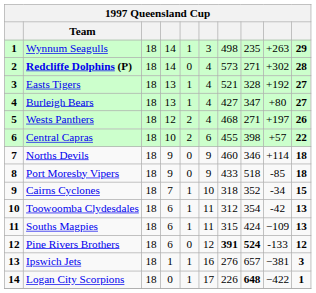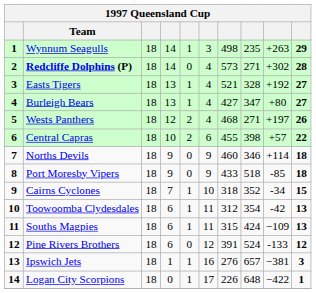(229, 244) bold -> (229, 244) normal
(252, 244) bold -> (252, 244) normal
(252, 279) bold -> (252, 279) normal
